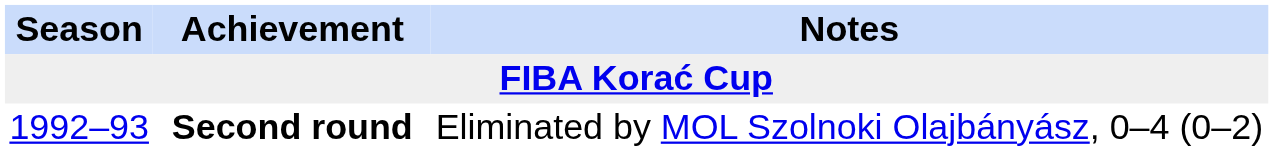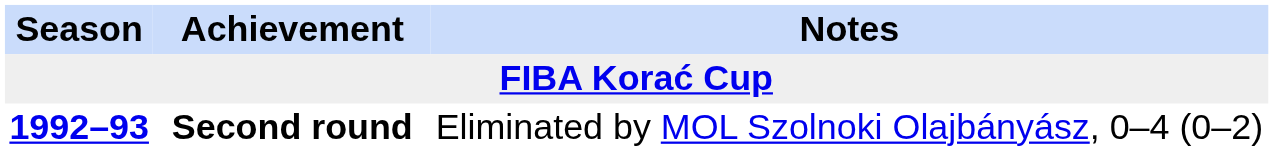(79, 127) normal -> (79, 127) bold
